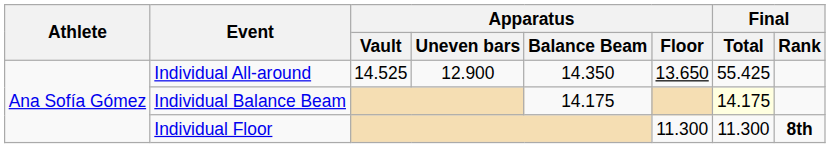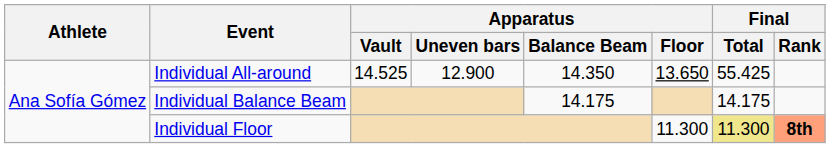(744, 101) lightyellow background -> (744, 101) no background
(744, 129) no background -> (744, 129) khaki background
(800, 129) no background -> (800, 129) lightsalmon background
